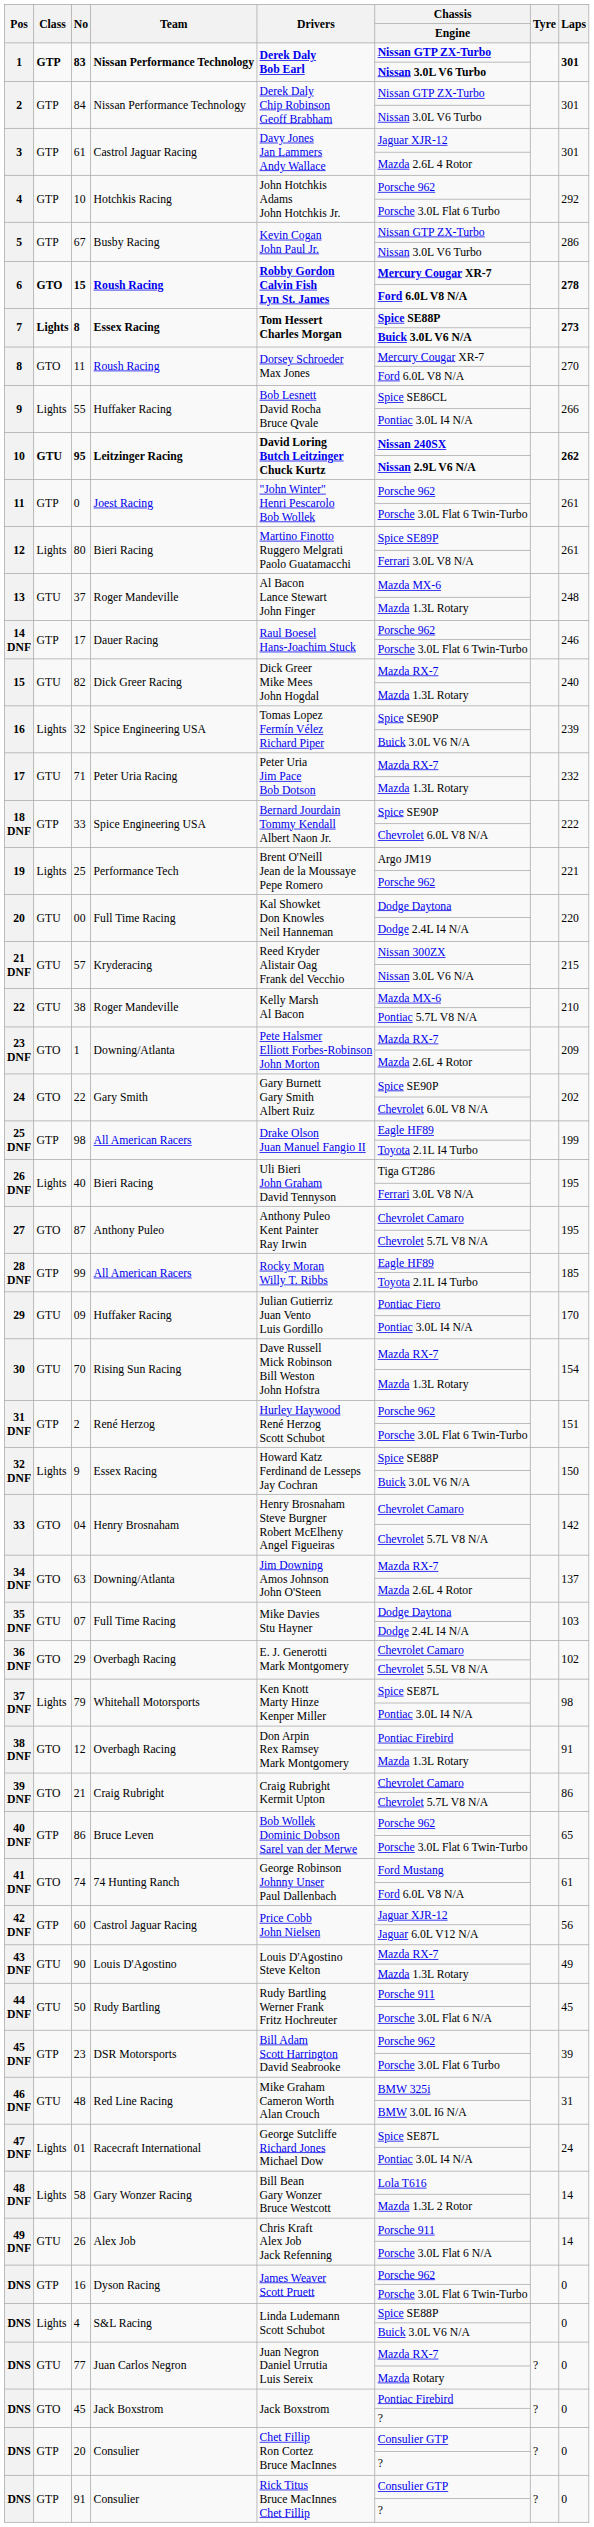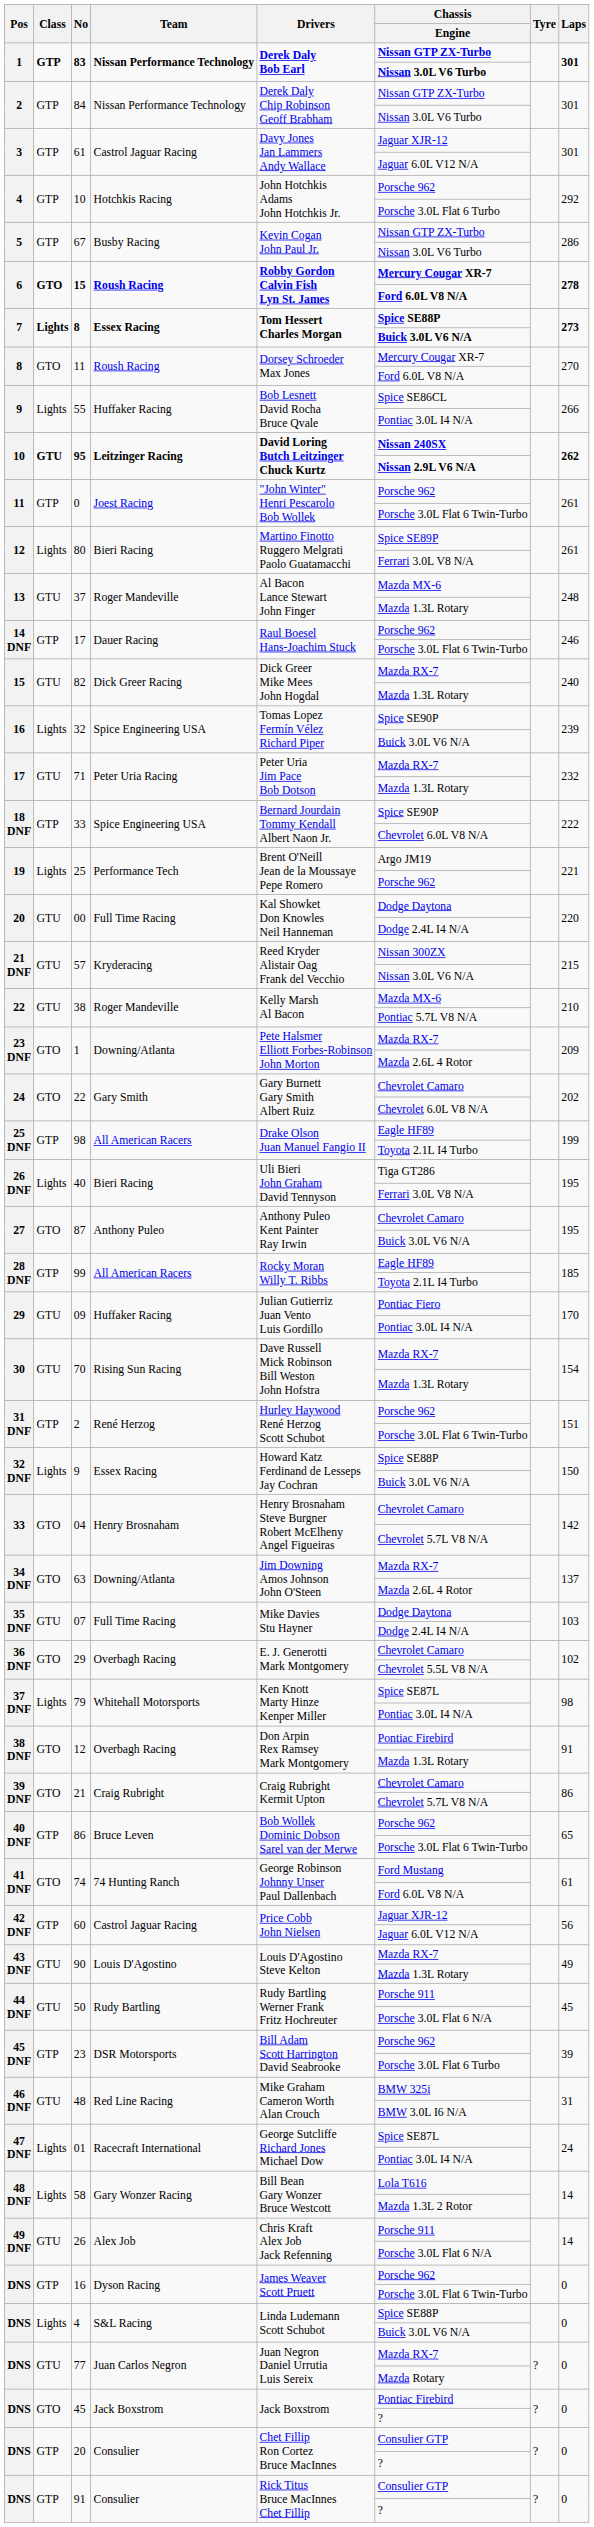(425, 164) Mazda 2.6L 4 Rotor -> (428, 164) Jaguar 6.0L V12 N/A
(408, 1085) Spice SE90P -> (421, 1085) Chevrolet Camaro
(433, 1242) Chevrolet 5.7L V8 N/A -> (424, 1242) Buick 3.0L V6 N/A
